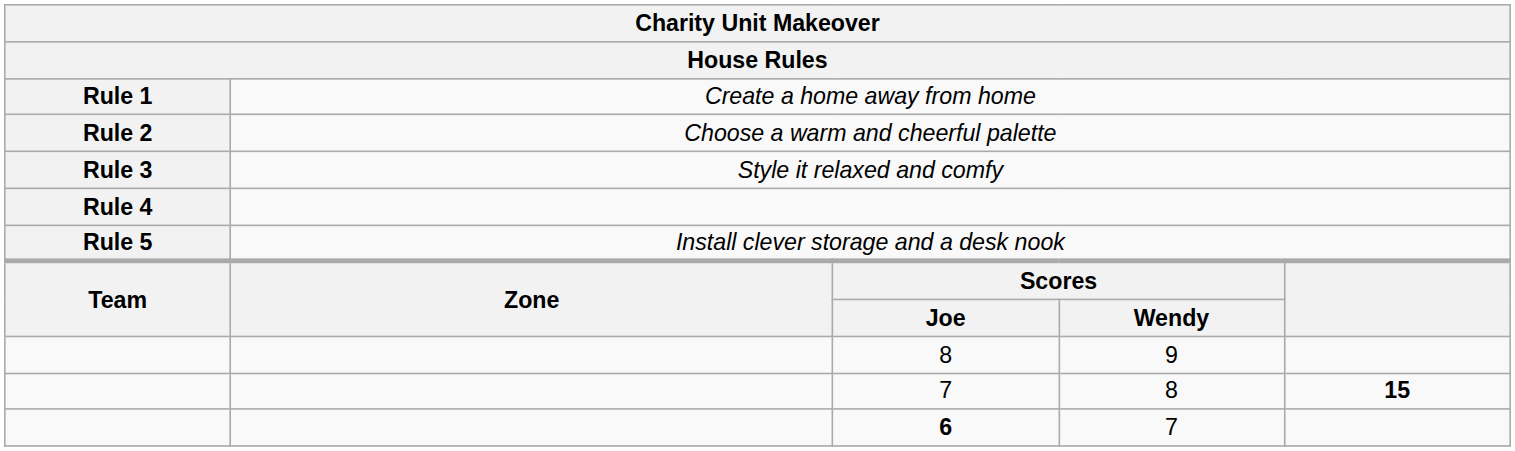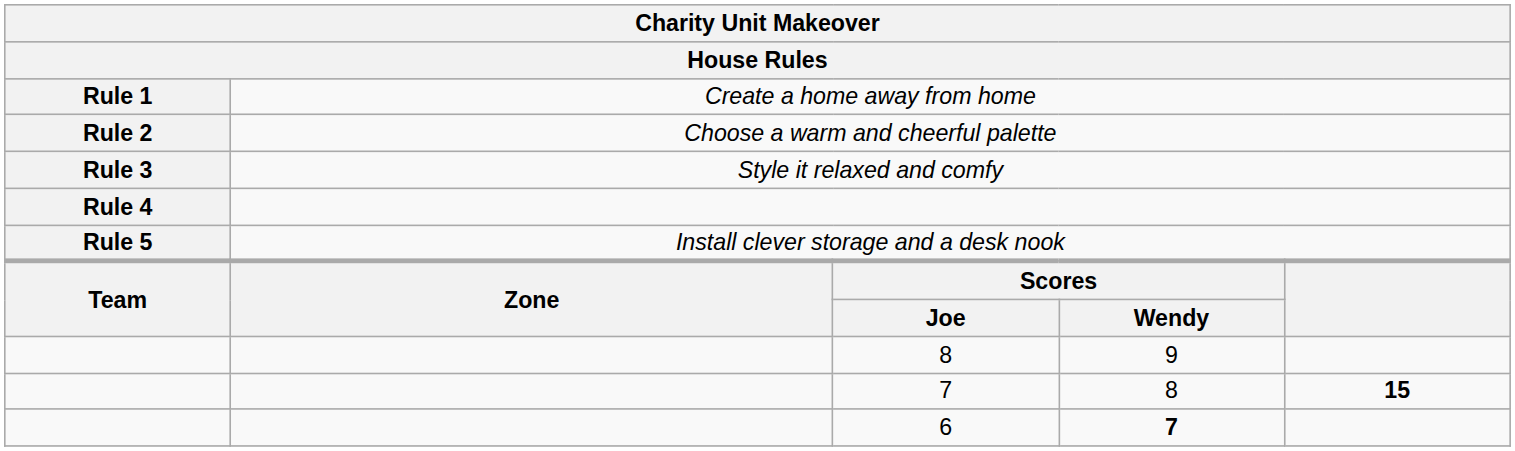(946, 428) bold -> (946, 428) normal
(1171, 428) normal -> (1171, 428) bold
